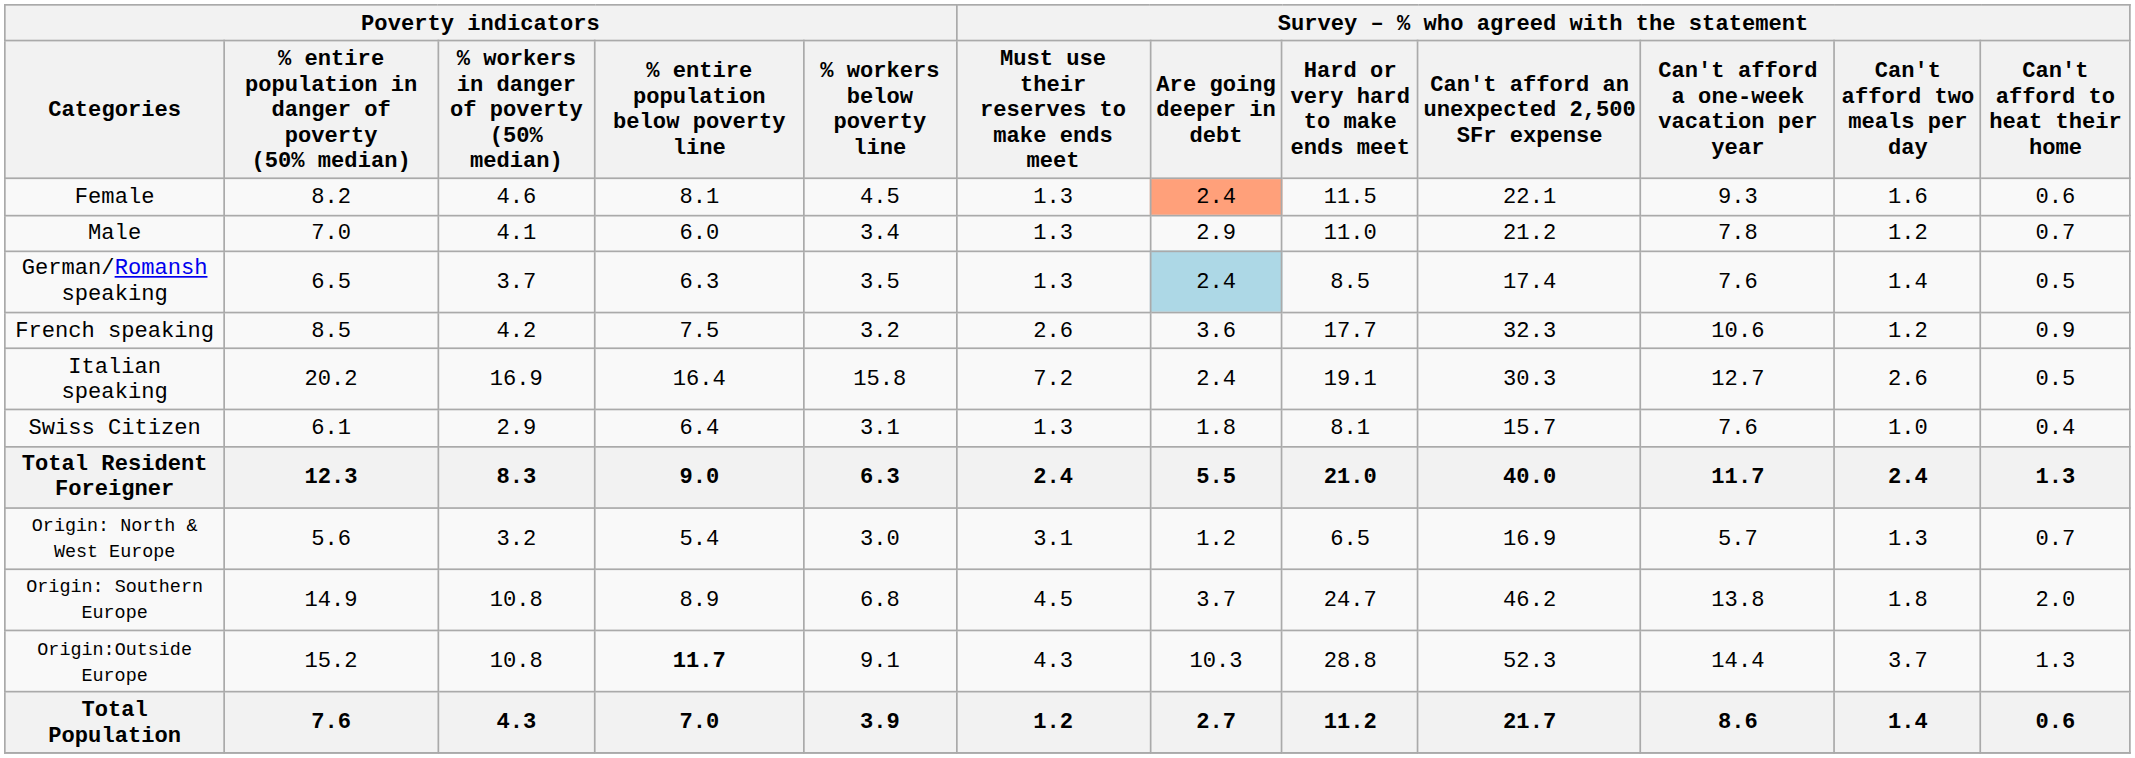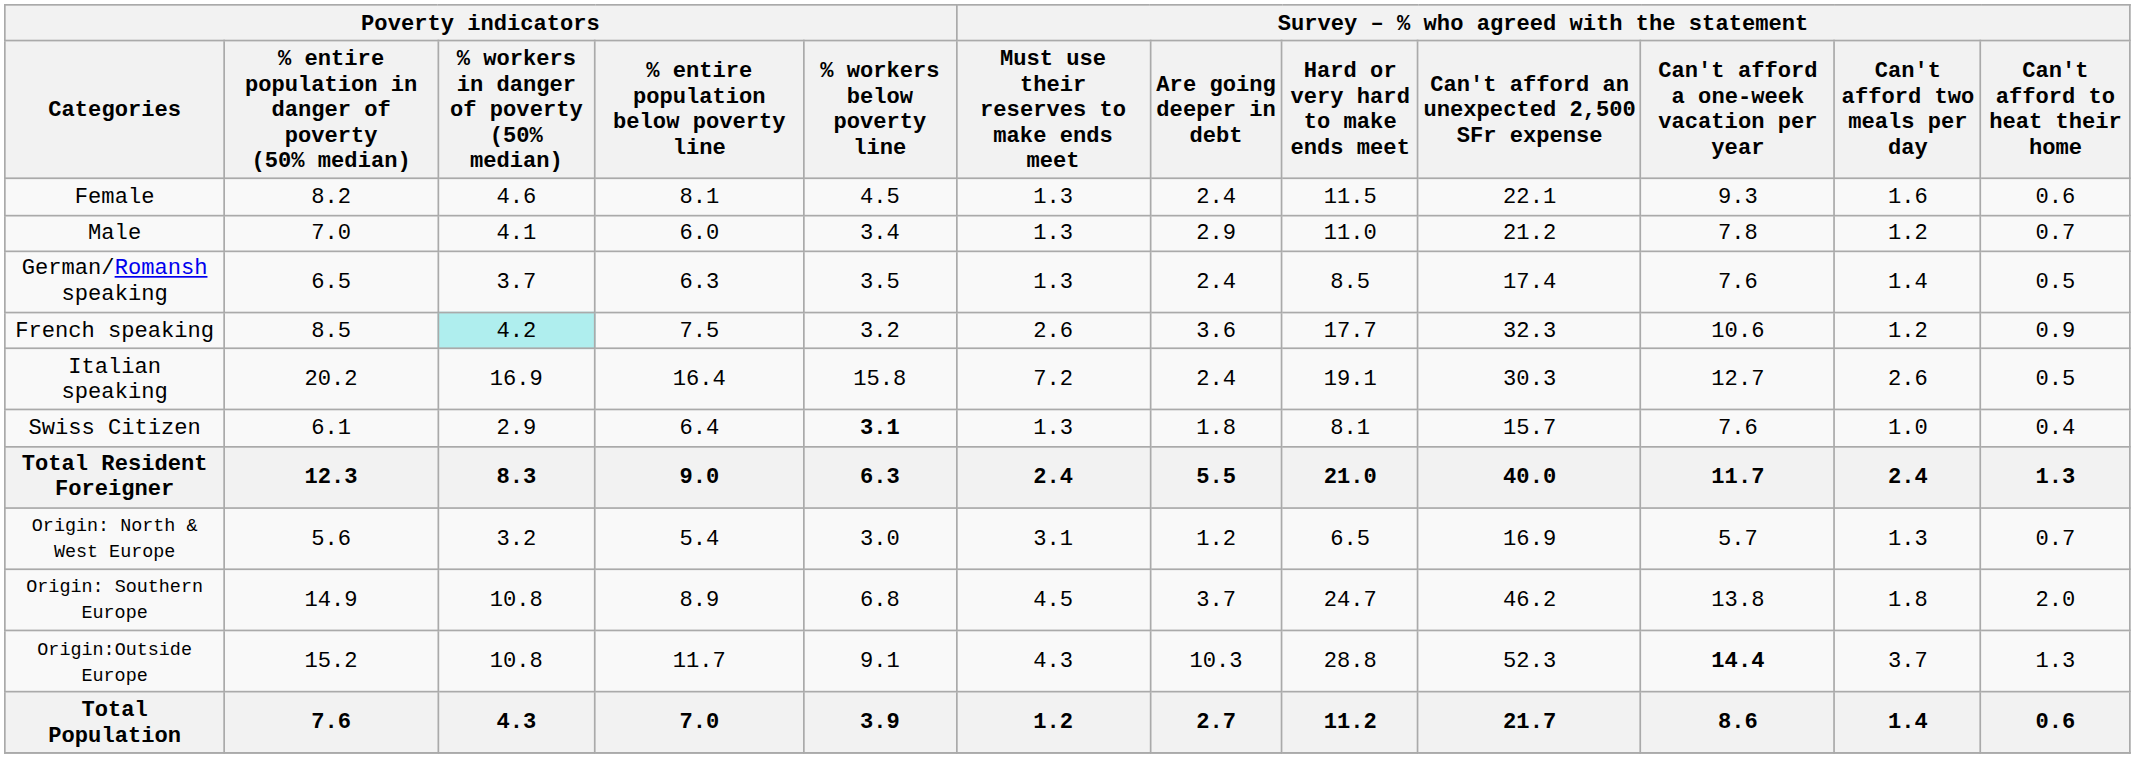(1216, 197) lightsalmon background -> (1216, 197) no background
(1216, 282) lightblue background -> (1216, 282) no background
(516, 330) no background -> (516, 330) paleturquoise background
(880, 428) normal -> (880, 428) bold
(699, 661) bold -> (699, 661) normal
(1738, 661) normal -> (1738, 661) bold
